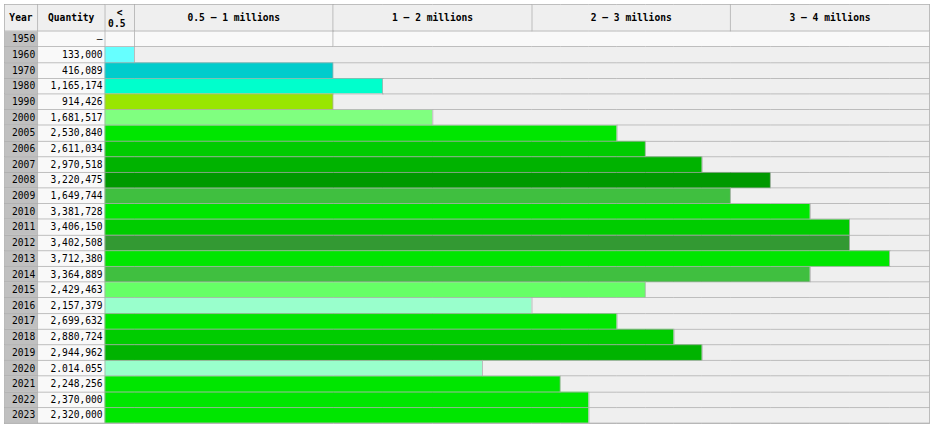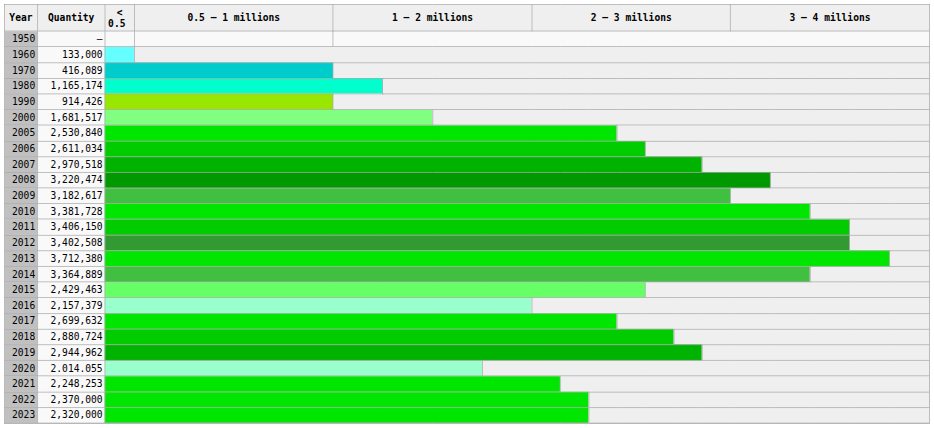(77, 180) 3,220,475 -> (77, 180) 3,220,474
(77, 196) 1,649,744 -> (77, 196) 3,182,617
(77, 384) 2,248,256 -> (77, 384) 2,248,253
